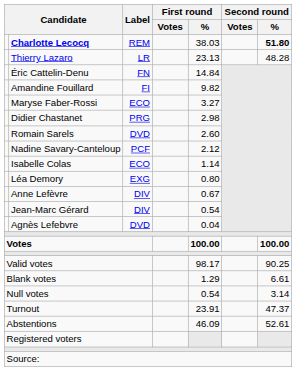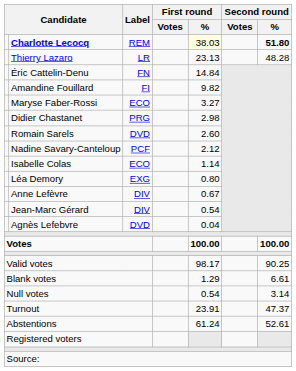(208, 42) no background -> (208, 42) lightyellow background
(208, 324) 46.09 -> (208, 324) 61.24
